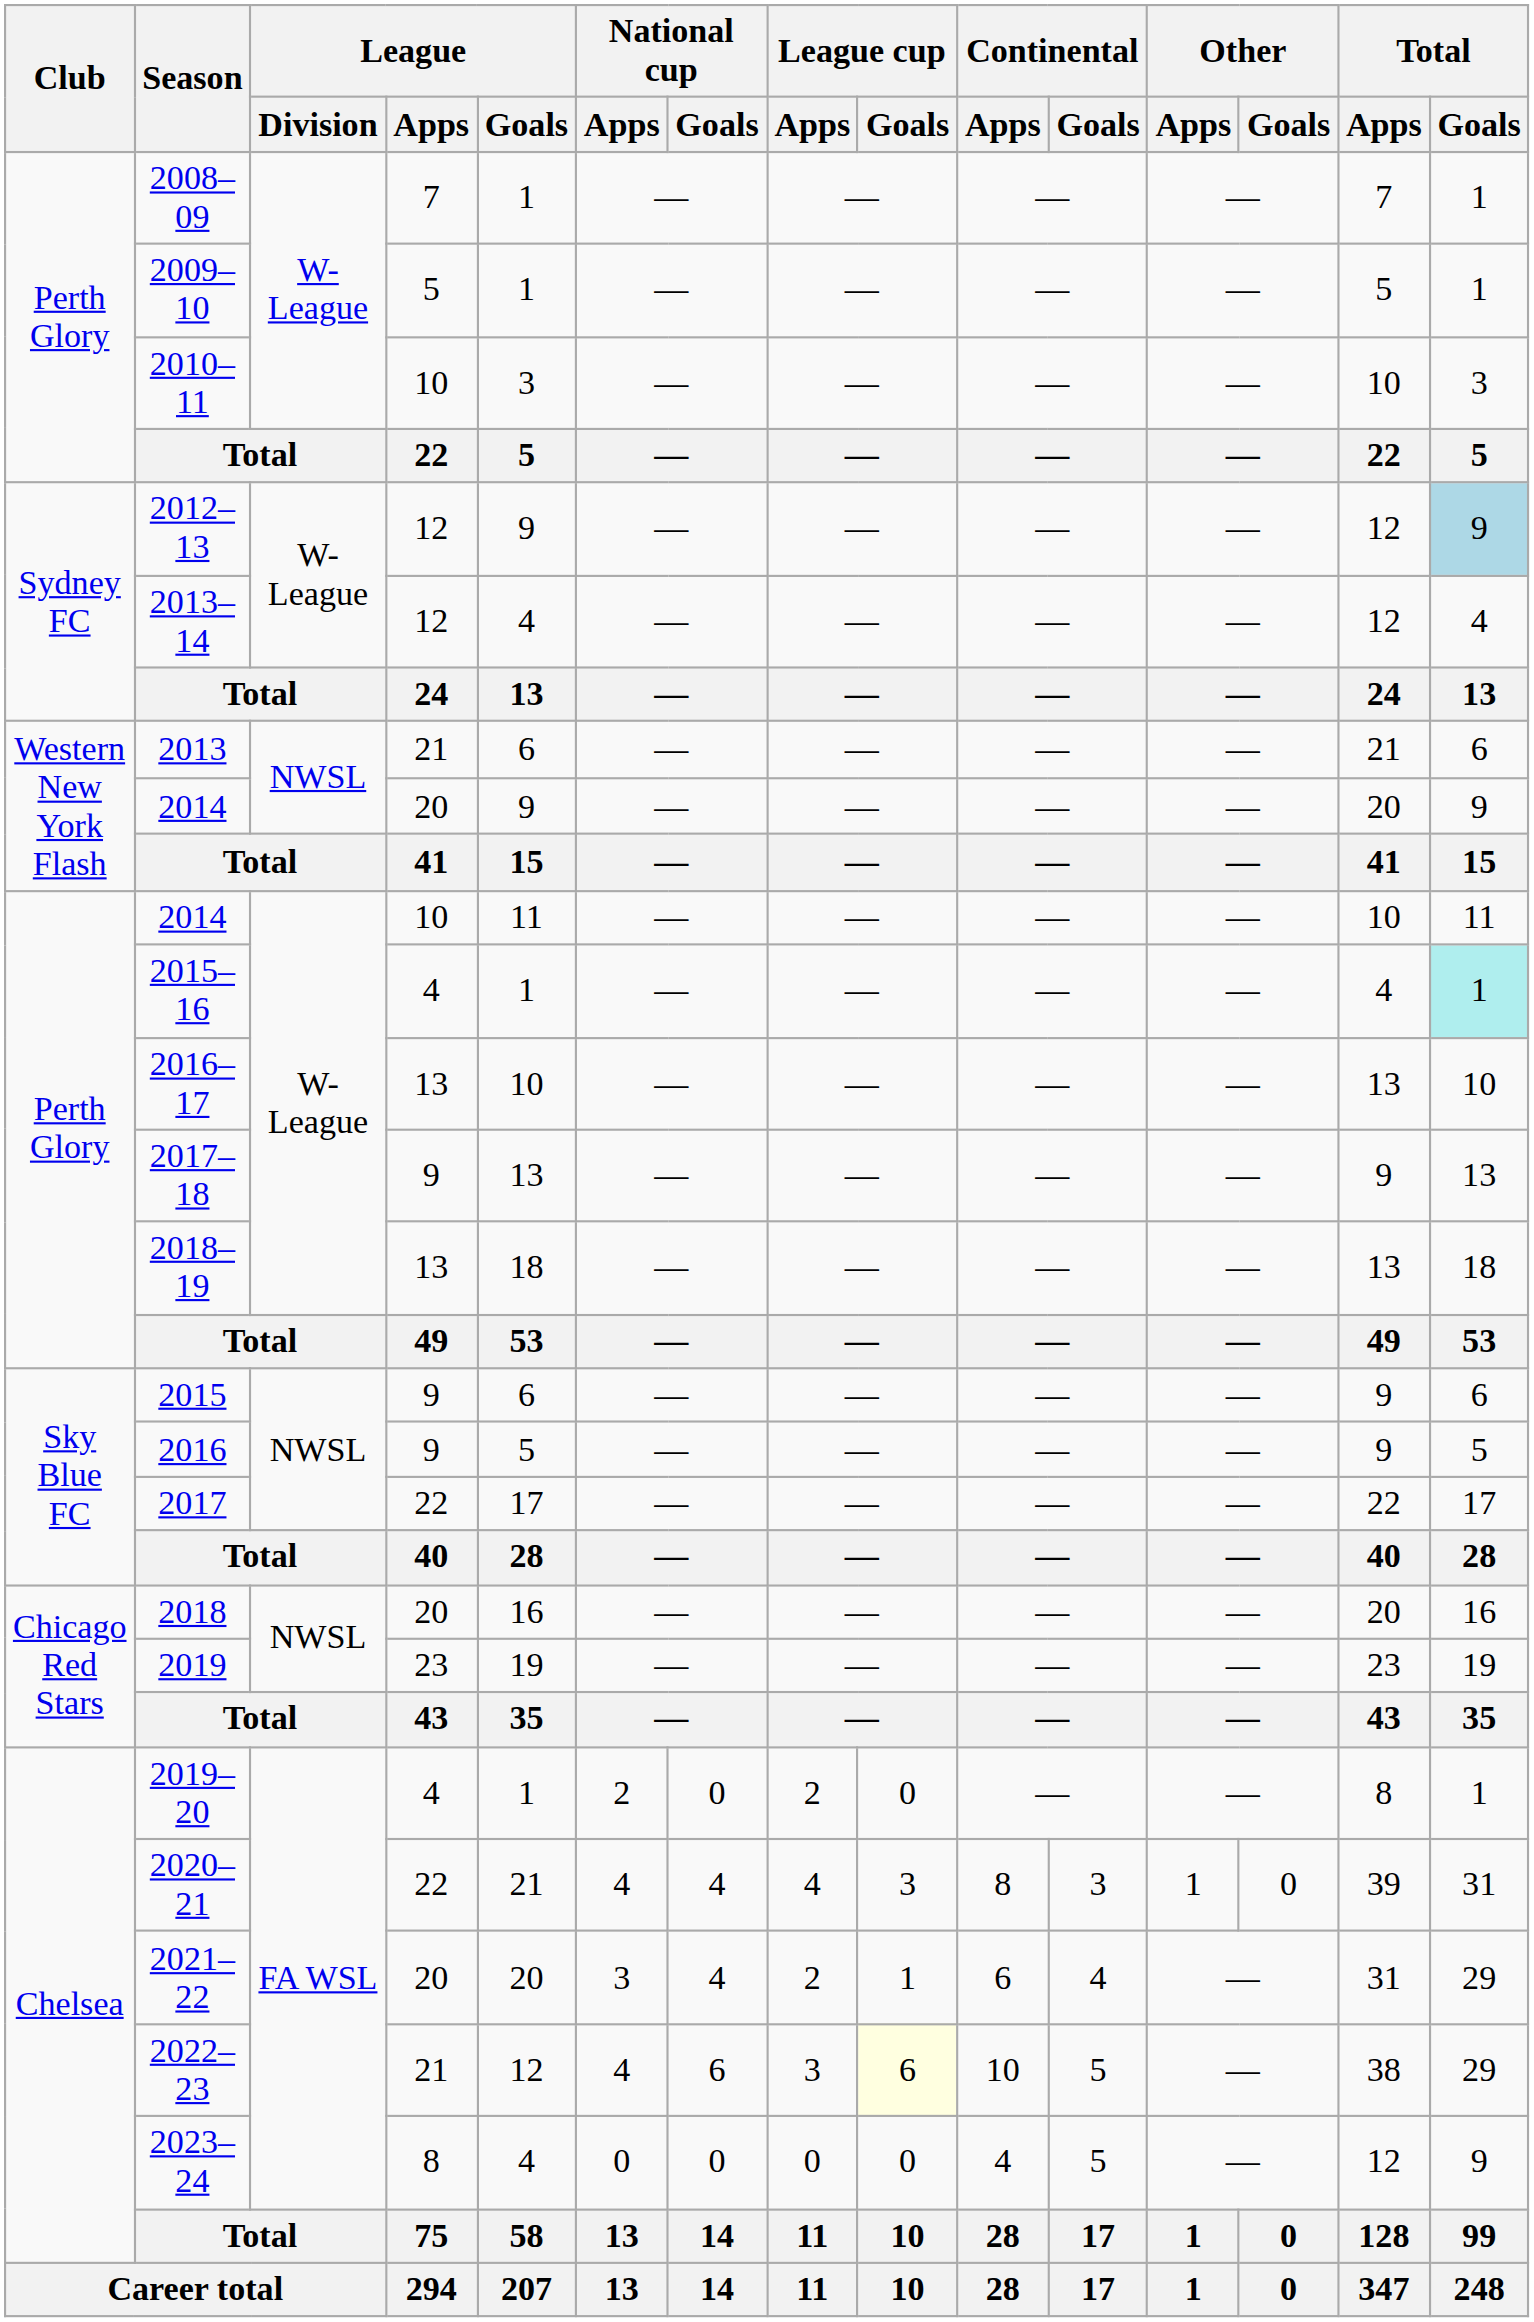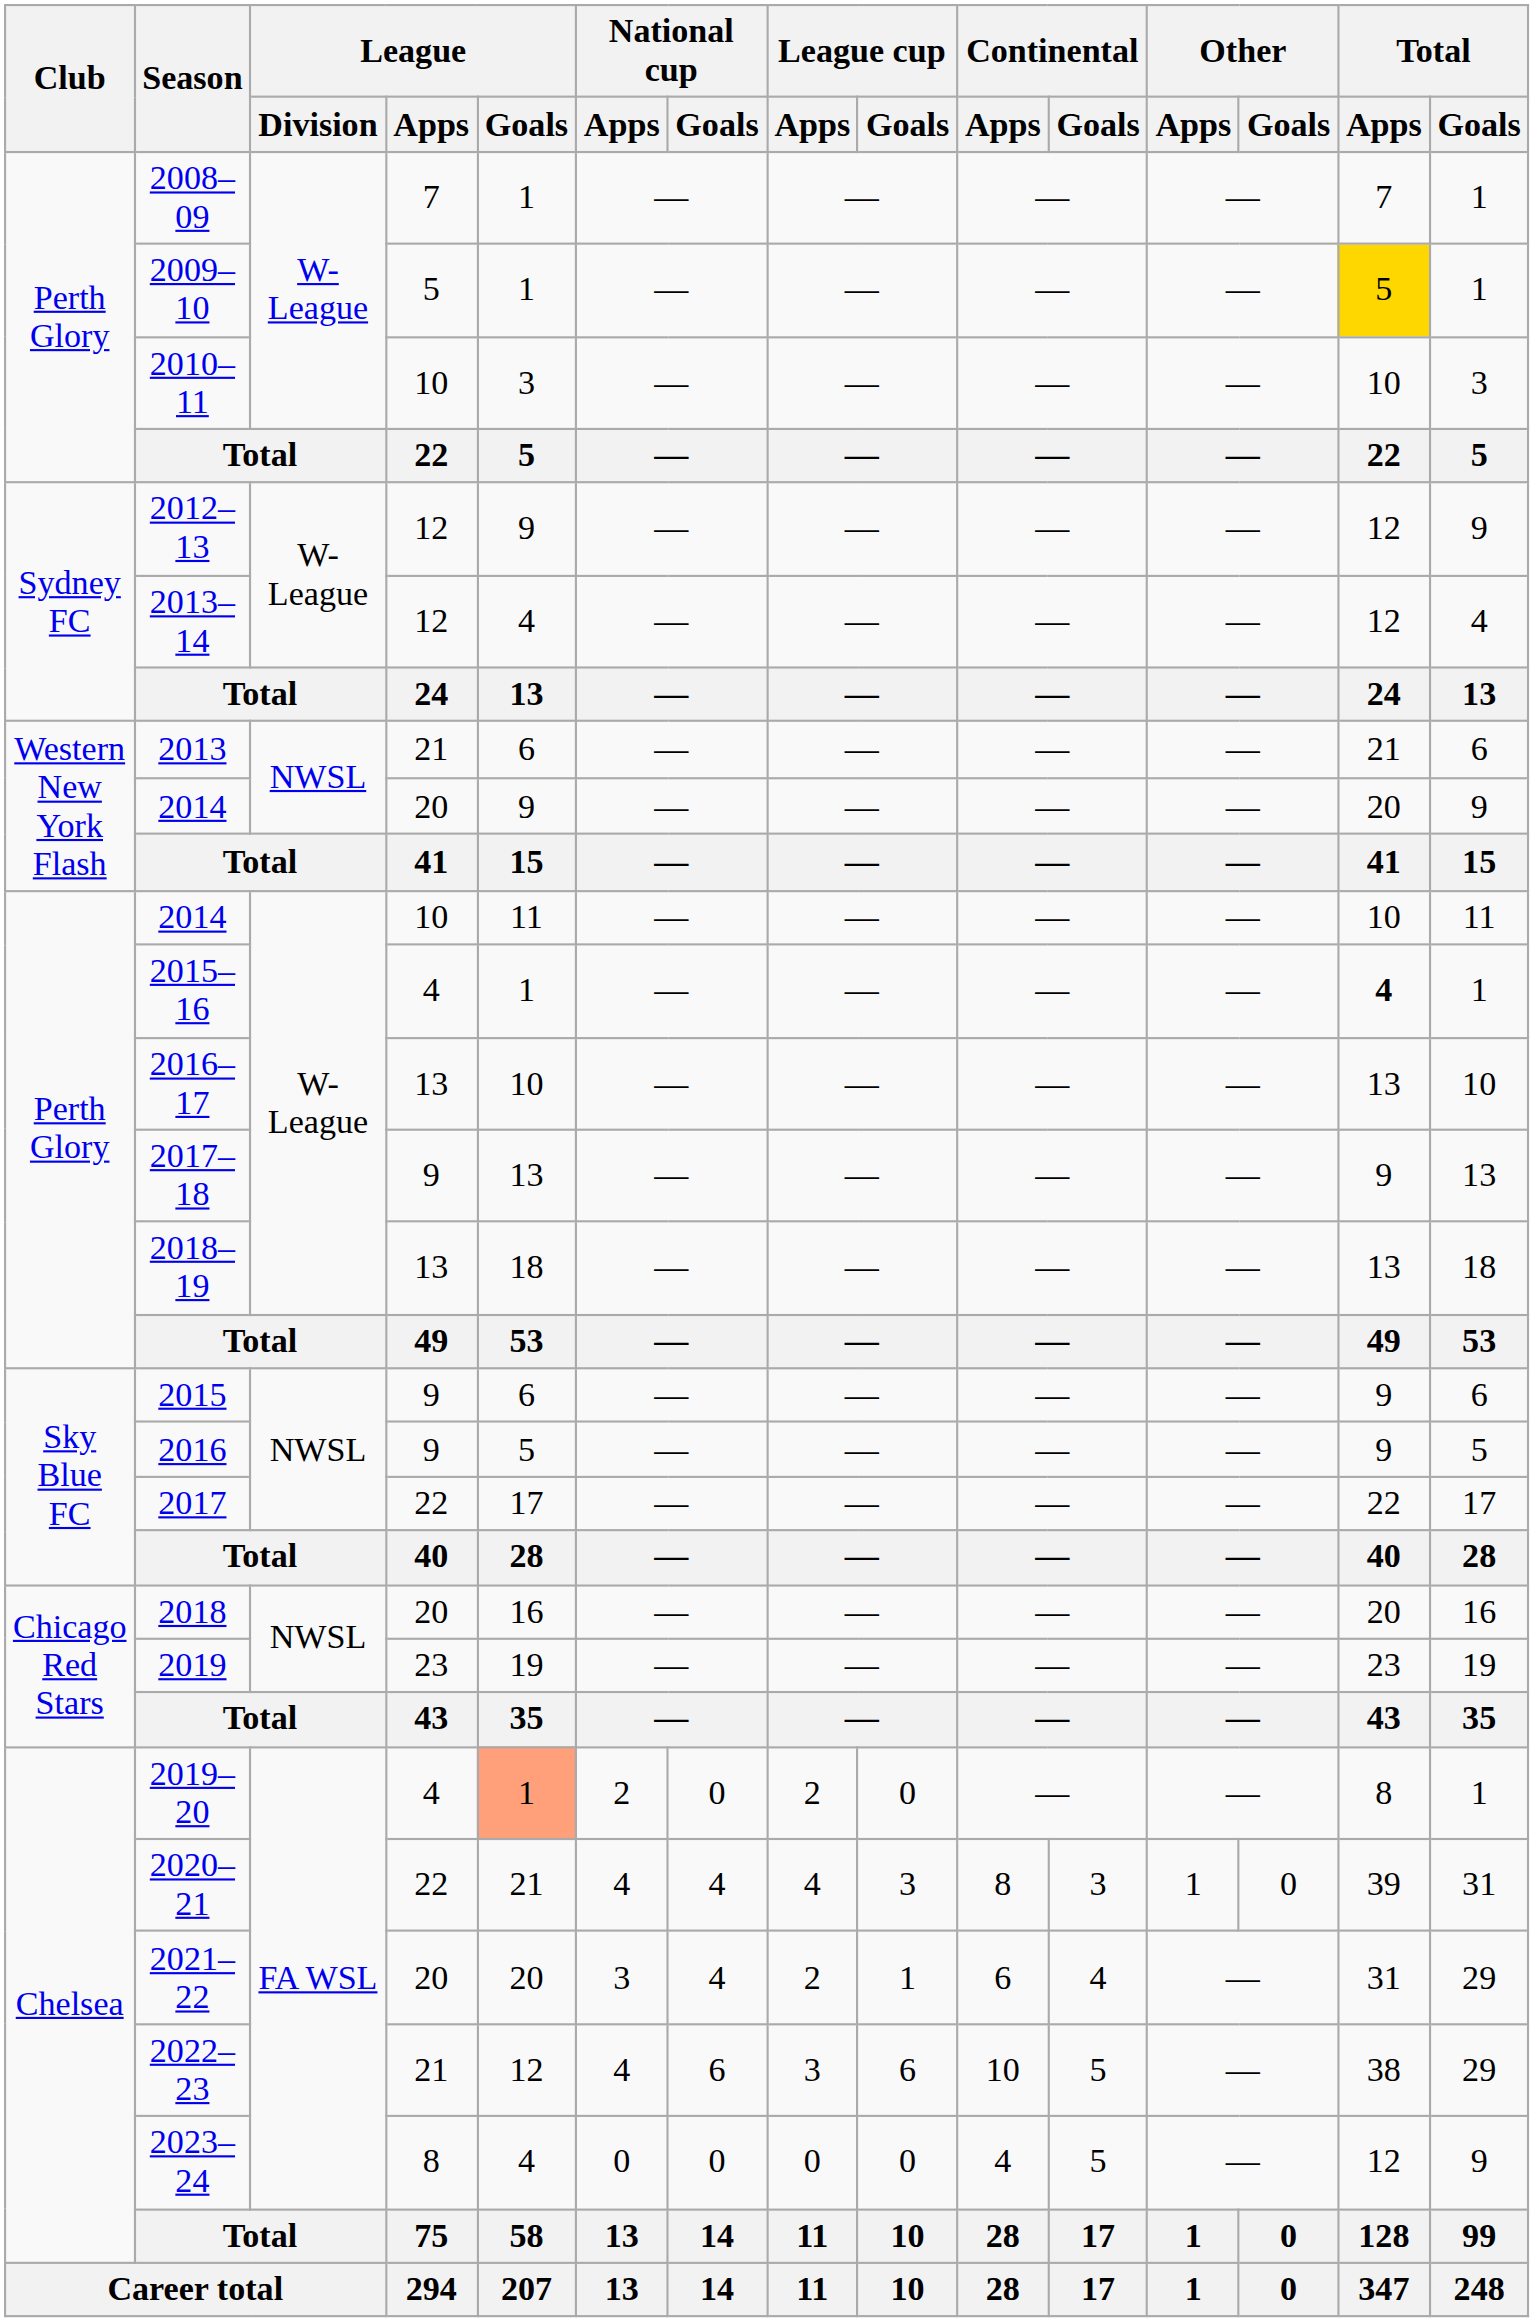(1384, 289) no background -> (1384, 289) gold background
(1479, 528) lightblue background -> (1479, 528) no background
(1384, 990) normal -> (1384, 990) bold
(1479, 990) paleturquoise background -> (1479, 990) no background
(526, 1792) no background -> (526, 1792) lightsalmon background
(908, 2069) lightyellow background -> (908, 2069) no background
